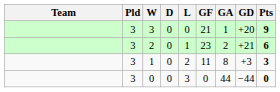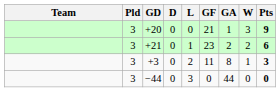columns swapped: (152, 12) <-> (246, 12)
